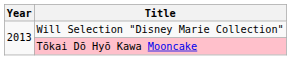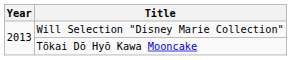(117, 46) pink background -> (117, 46) no background
